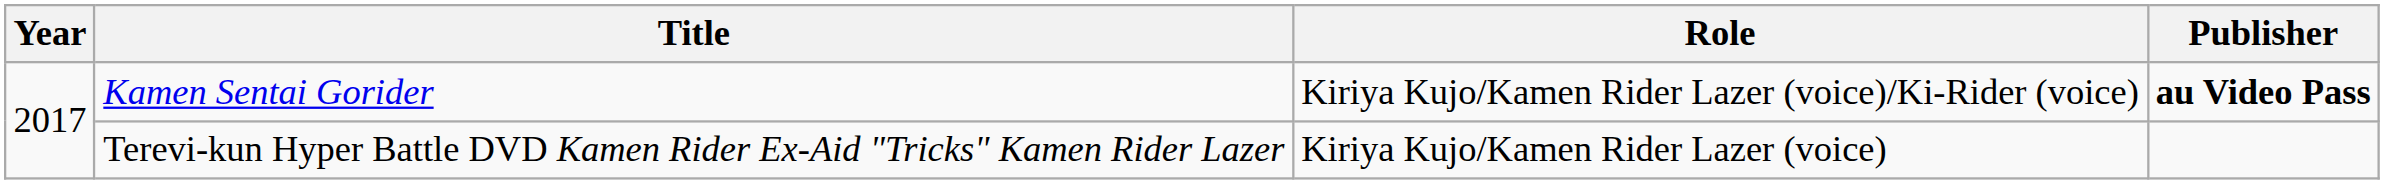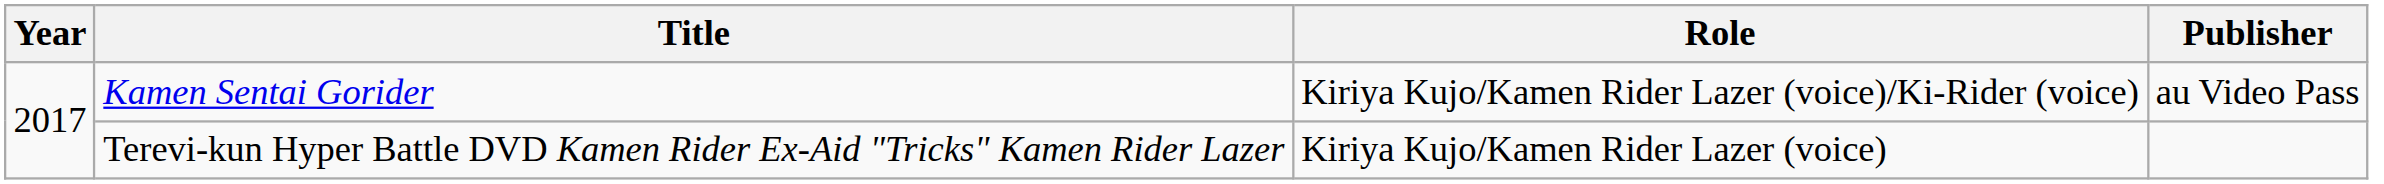(2263, 91) bold -> (2258, 91) normal
